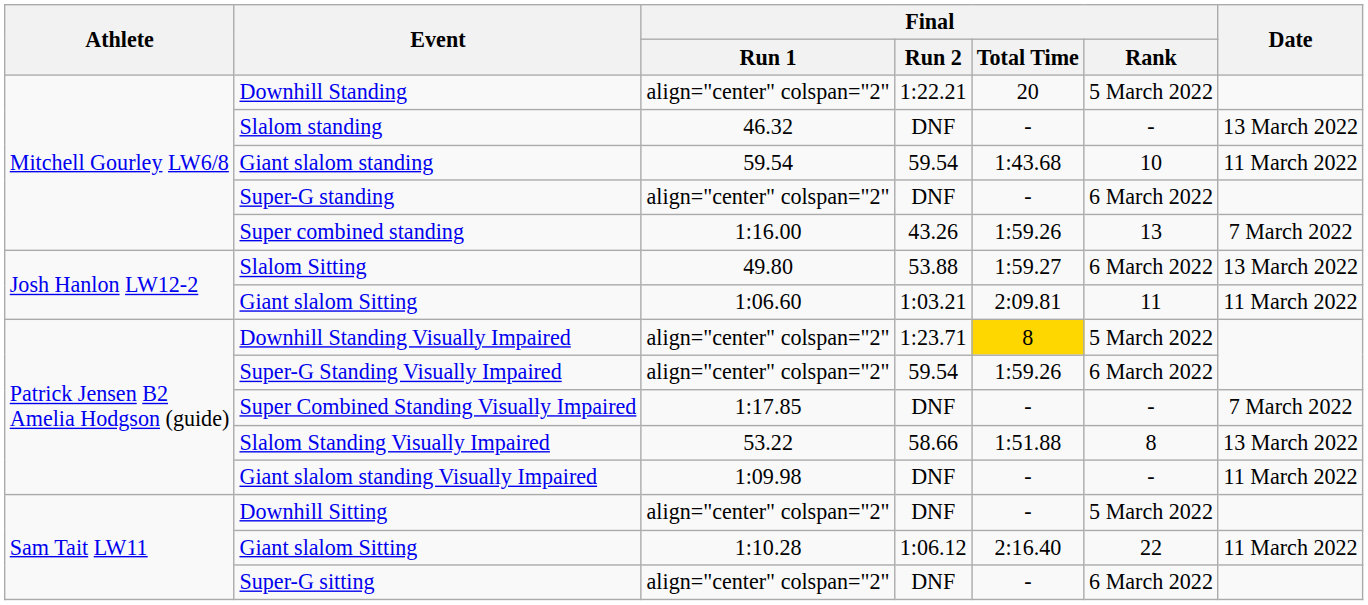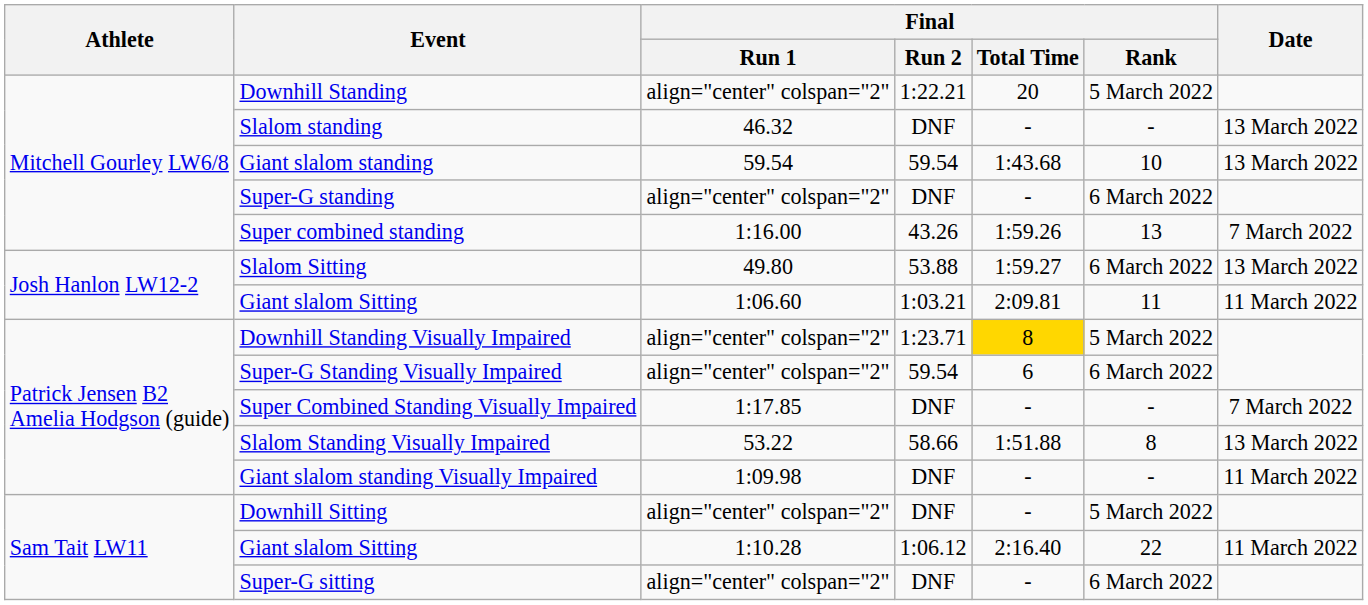(1291, 162) 11 March 2022 -> (1291, 162) 13 March 2022
(1028, 372) 1:59.26 -> (1028, 372) 6
